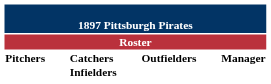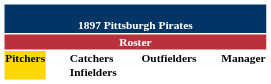(25, 58) no background -> (25, 58) gold background
